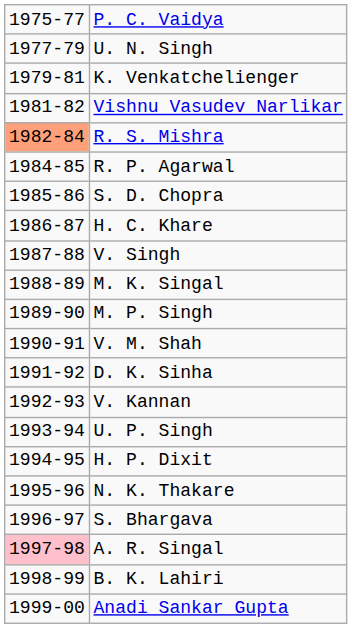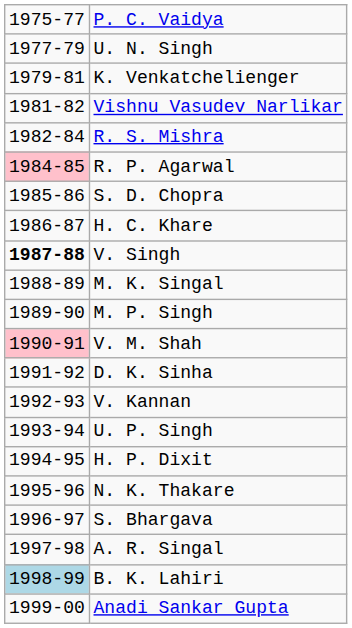(47, 137) lightsalmon background -> (47, 137) no background
(47, 167) no background -> (47, 167) pink background
(47, 255) normal -> (47, 255) bold
(47, 343) no background -> (47, 343) pink background
(47, 550) pink background -> (47, 550) no background
(47, 579) no background -> (47, 579) lightblue background
